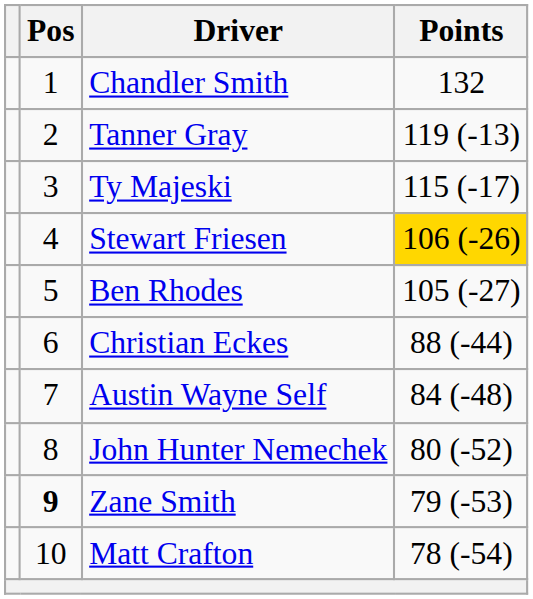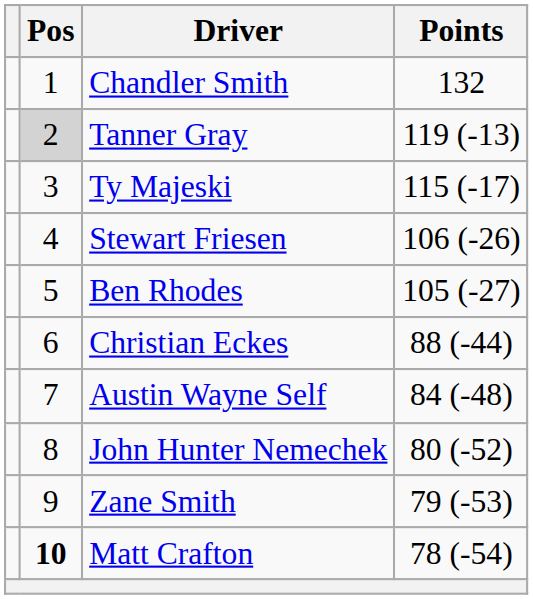(51, 135) no background -> (51, 135) lightgrey background
(461, 239) gold background -> (461, 239) no background
(51, 499) bold -> (51, 499) normal
(51, 552) normal -> (51, 552) bold
